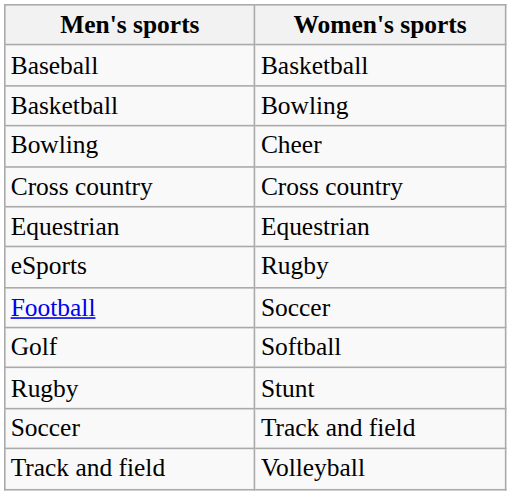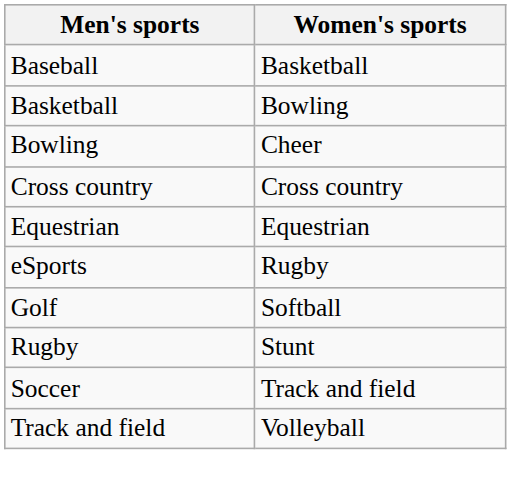- row: (53, 307)
